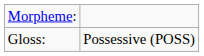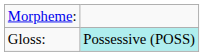(139, 39) no background -> (139, 39) paleturquoise background
